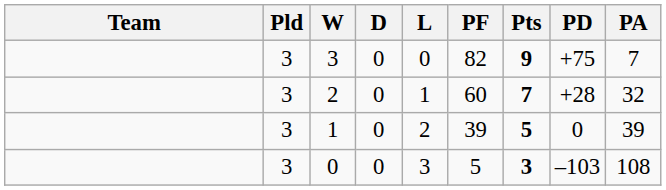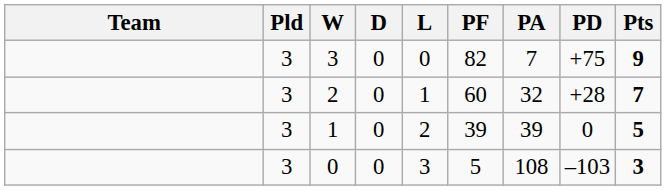columns swapped: (633, 22) <-> (526, 22)
